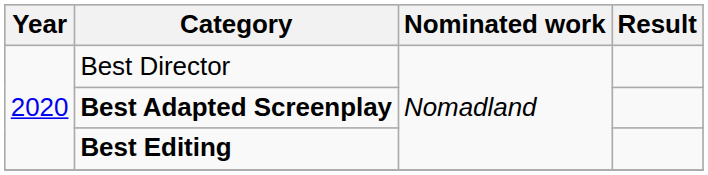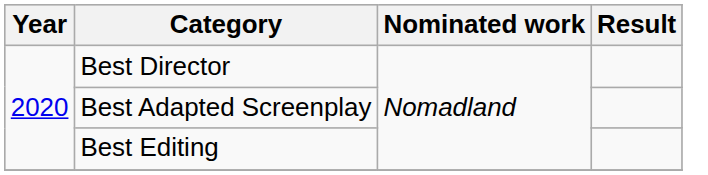(236, 107) bold -> (226, 107) normal
(156, 148) bold -> (150, 148) normal
